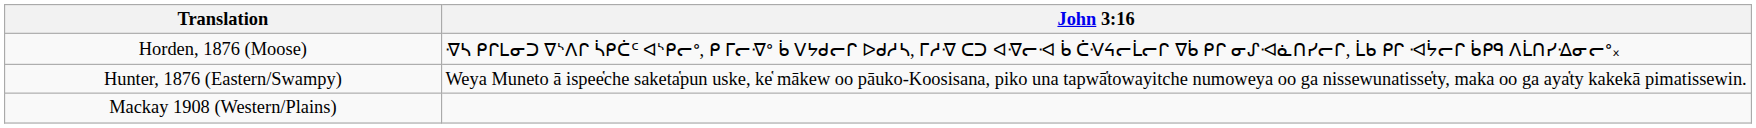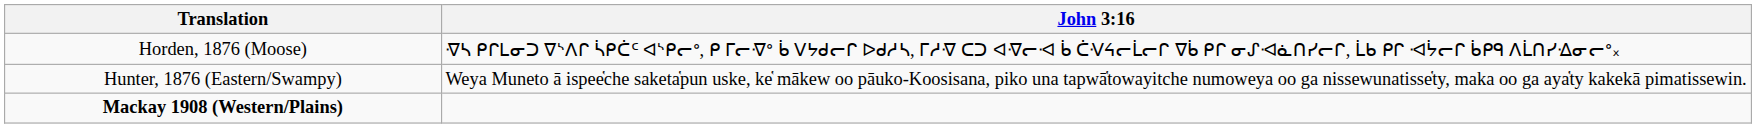(223, 107) normal -> (223, 107) bold
